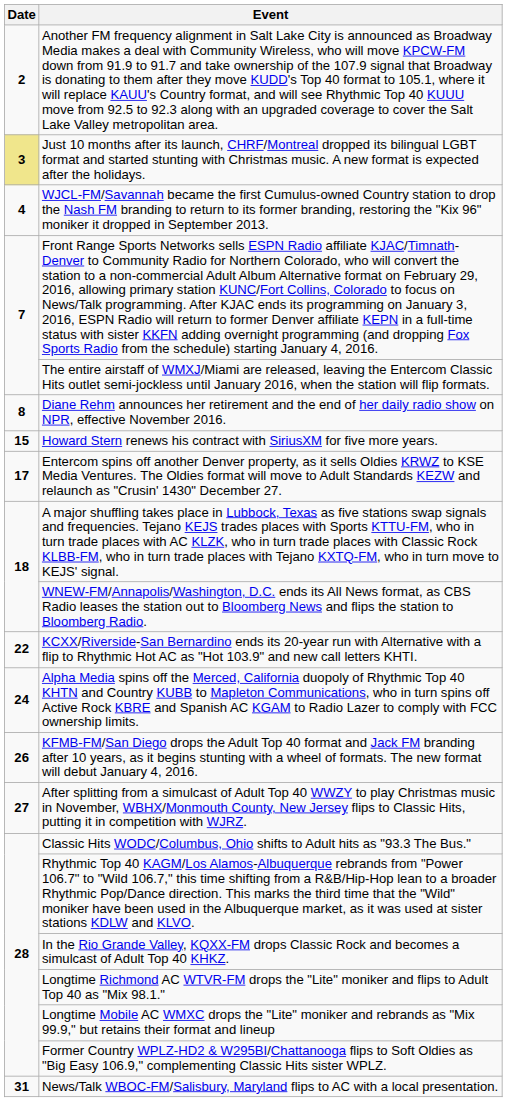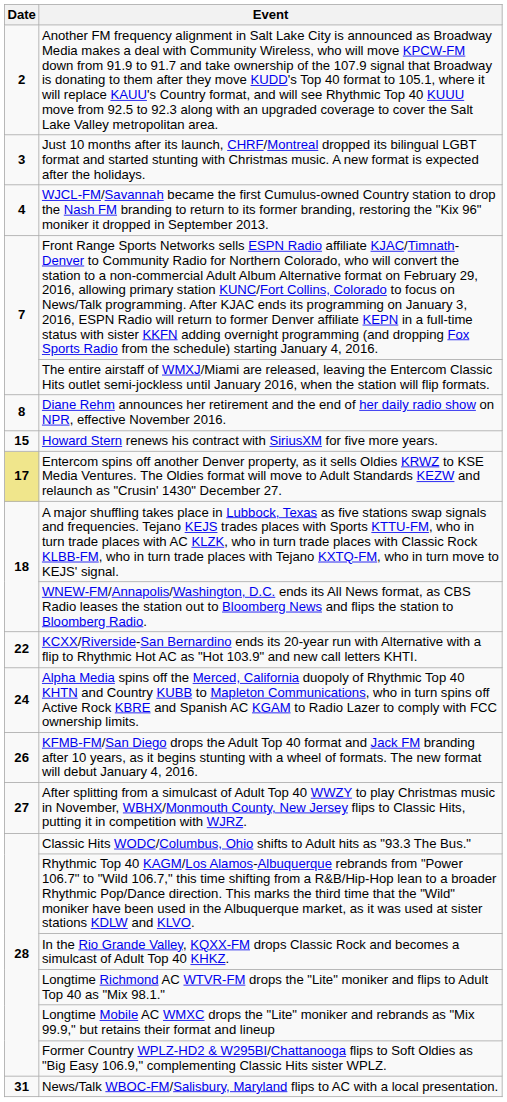(22, 159) khaki background -> (22, 159) no background
(22, 476) no background -> (22, 476) khaki background
